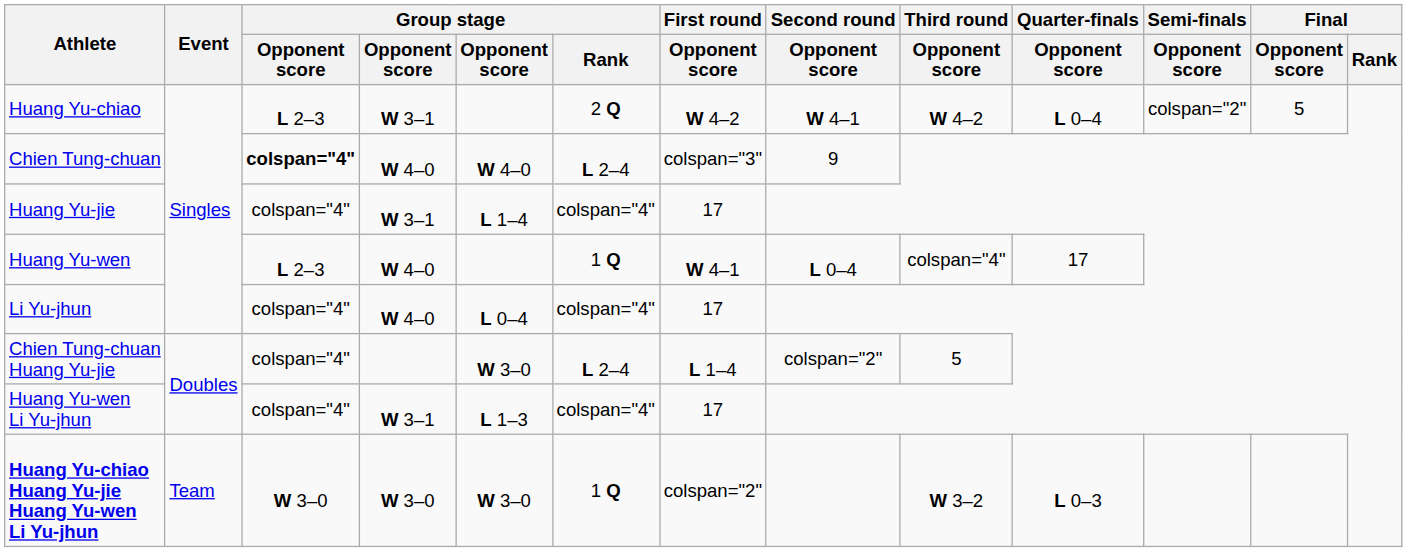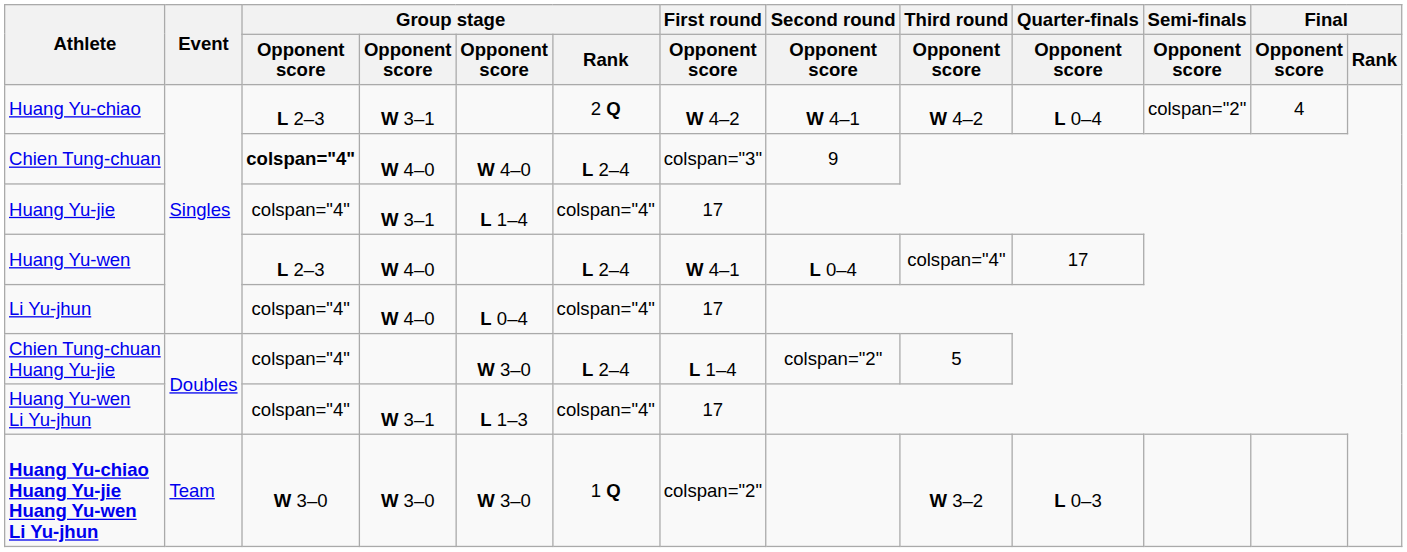(1299, 109) 5 -> (1299, 109) 4
(606, 259) 1 Q -> (606, 270) L 2–4
